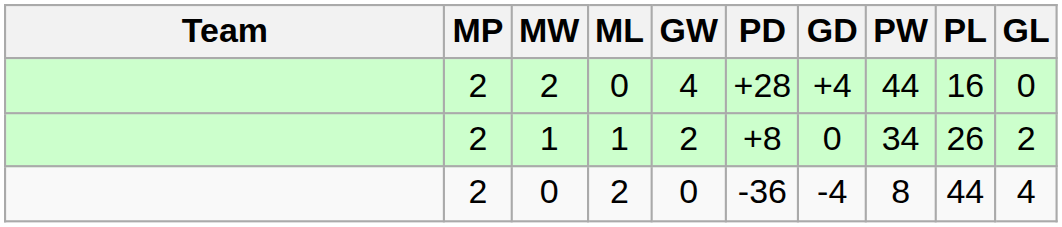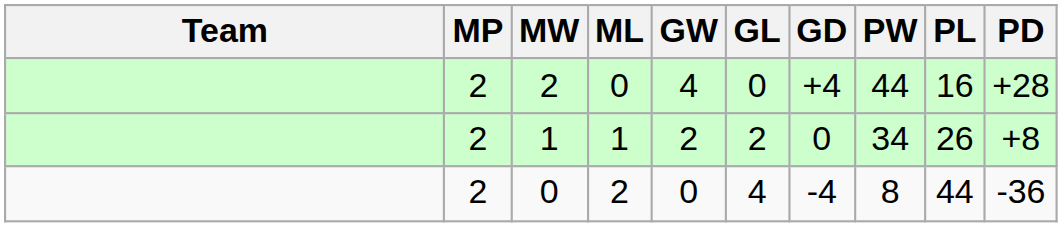columns swapped: (1026, 31) <-> (762, 31)
